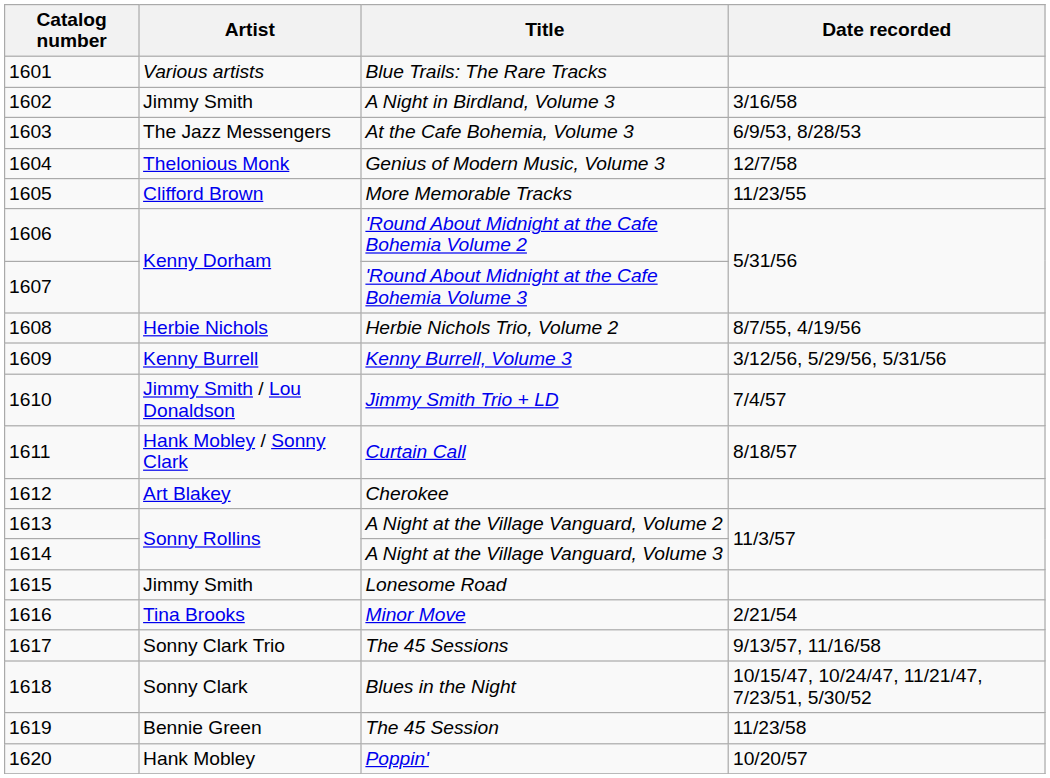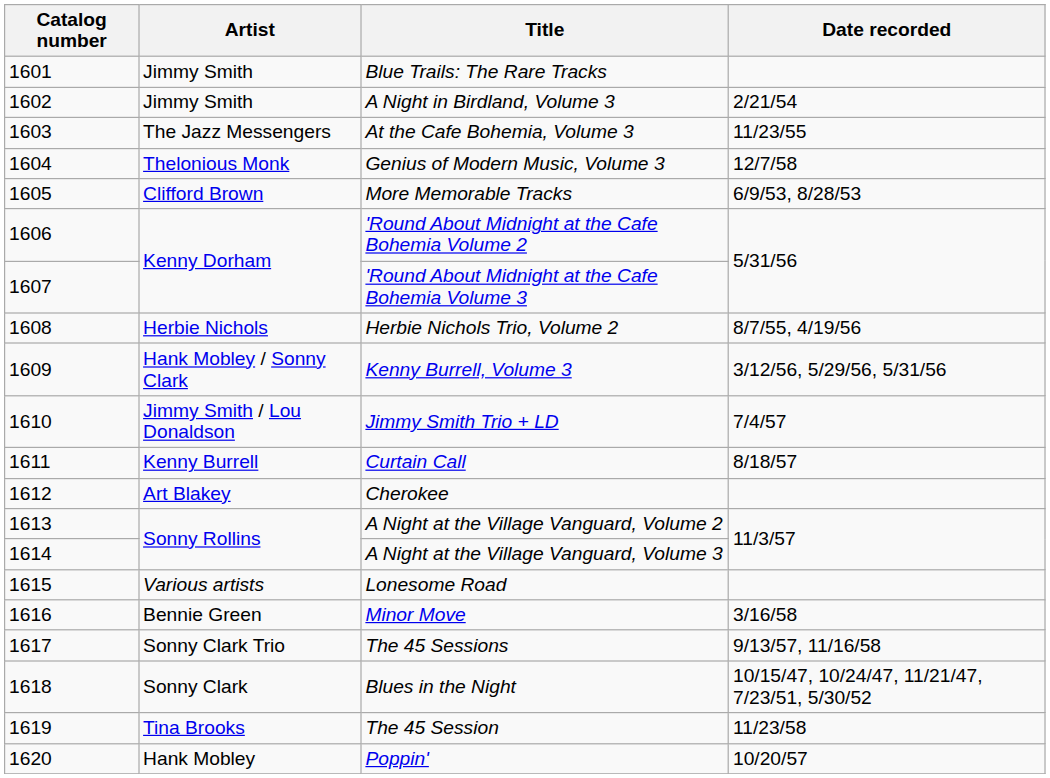(204, 71) Various artists -> (198, 71) Jimmy Smith
(765, 102) 3/16/58 -> (765, 102) 2/21/54
(797, 132) 6/9/53, 8/28/53 -> (770, 132) 11/23/55
(770, 193) 11/23/55 -> (797, 193) 6/9/53, 8/28/53
(201, 358) Kenny Burrell -> (234, 369) Hank Mobley / Sonny Clark
(234, 451) Hank Mobley / Sonny Clark -> (201, 462) Kenny Burrell
(198, 584) Jimmy Smith -> (204, 584) Various artists
(194, 614) Tina Brooks -> (202, 614) Bennie Green
(765, 614) 2/21/54 -> (765, 614) 3/16/58
(202, 727) Bennie Green -> (194, 727) Tina Brooks
